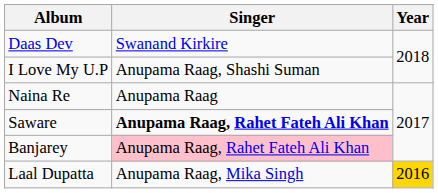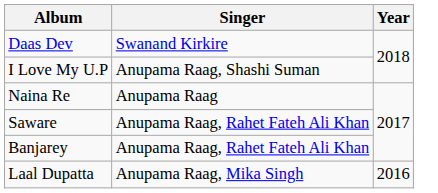(252, 122) bold -> (242, 122) normal
(242, 148) pink background -> (242, 148) no background
(413, 174) gold background -> (393, 174) no background
